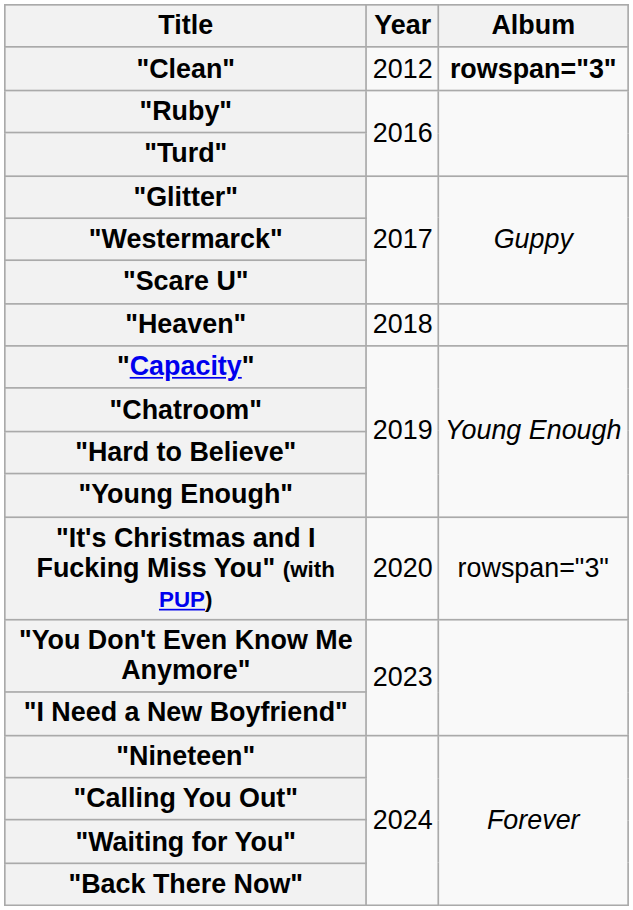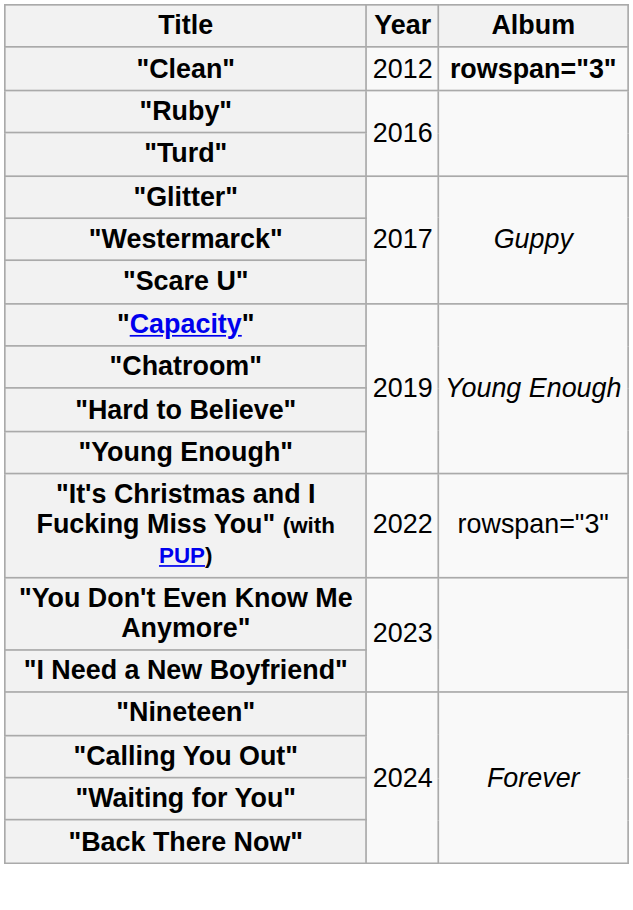- row: (186, 324)
(403, 567) 2020 -> (403, 524) 2022
